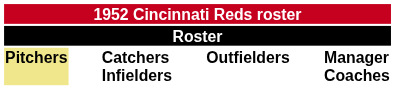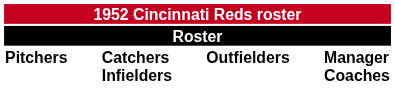(36, 58) khaki background -> (36, 58) no background
